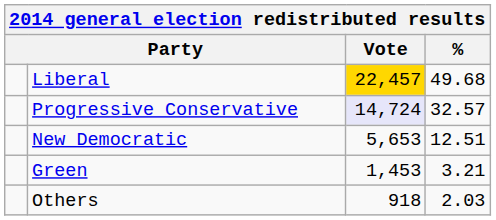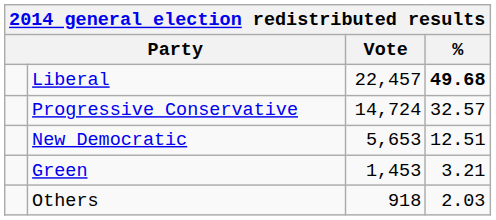(388, 80) gold background -> (388, 80) no background
(458, 80) normal -> (458, 80) bold
(388, 110) lavender background -> (388, 110) no background
